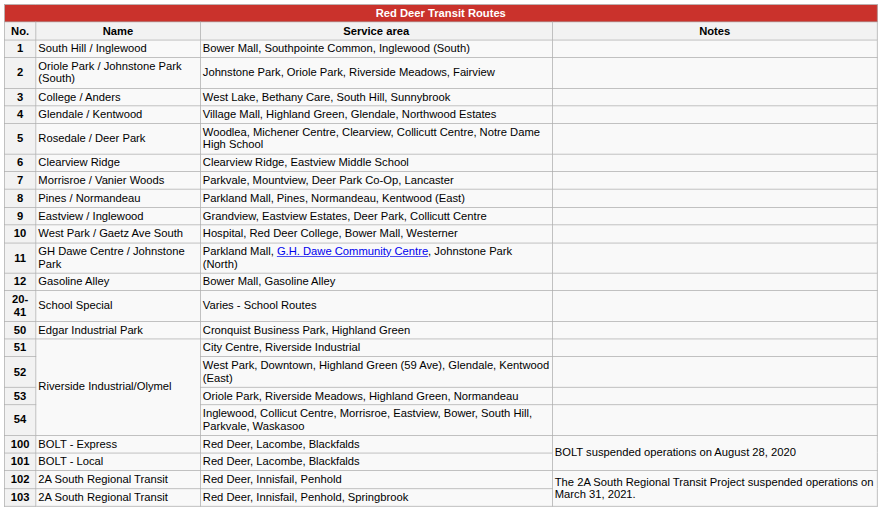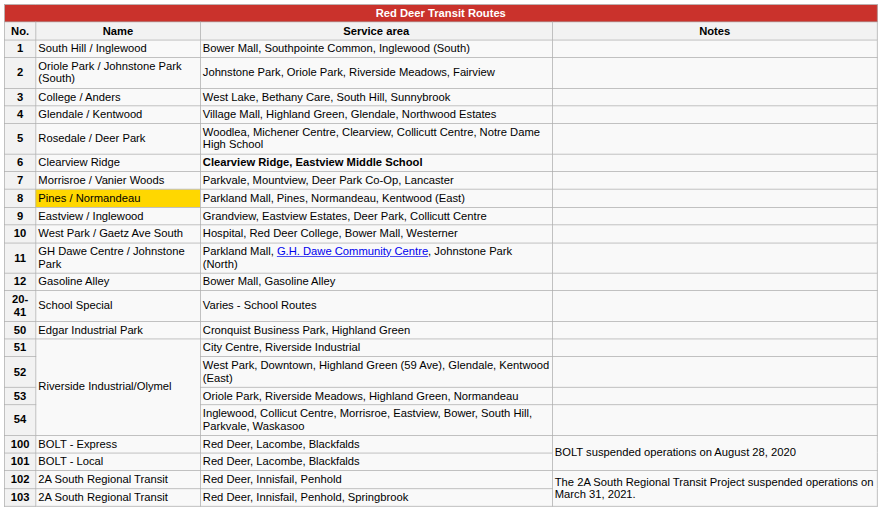(306, 162) normal -> (313, 162) bold
(89, 198) no background -> (89, 198) gold background
